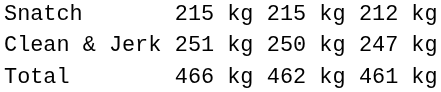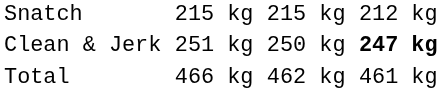(398, 46) normal -> (398, 46) bold
